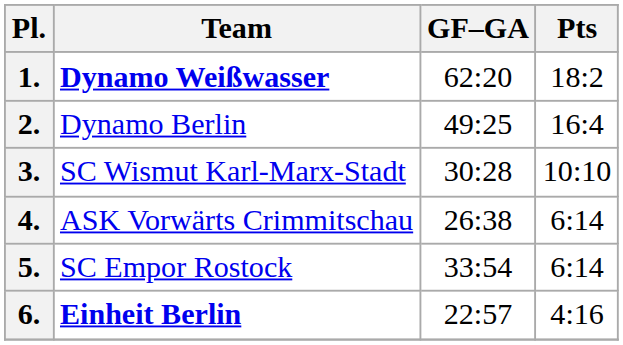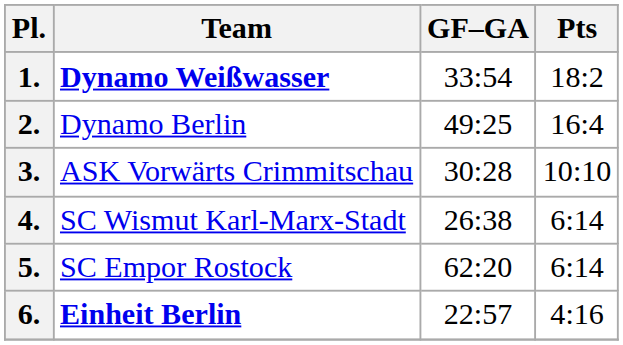(478, 76) 62:20 -> (478, 76) 33:54
(233, 171) SC Wismut Karl-Marx-Stadt -> (237, 171) ASK Vorwärts Crimmitschau
(237, 219) ASK Vorwärts Crimmitschau -> (233, 219) SC Wismut Karl-Marx-Stadt
(478, 266) 33:54 -> (478, 266) 62:20
